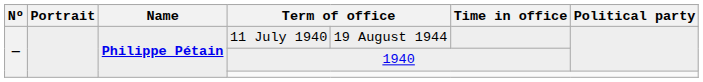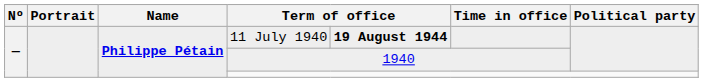(391, 38) normal -> (391, 38) bold
